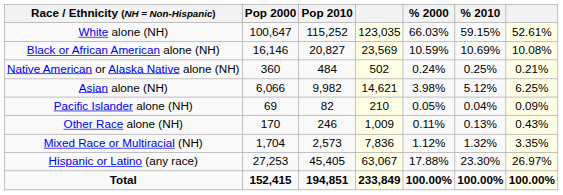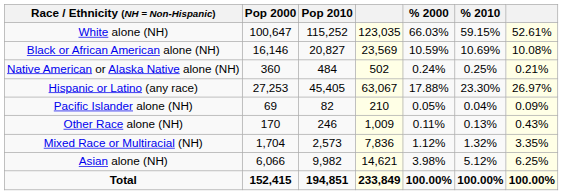rows swapped: (123, 87) <-> (123, 161)
